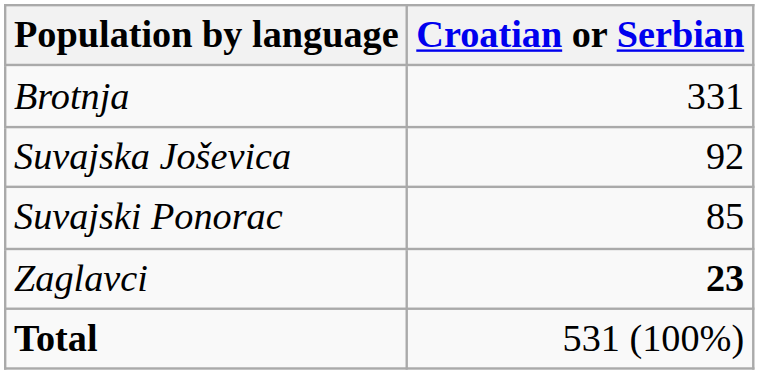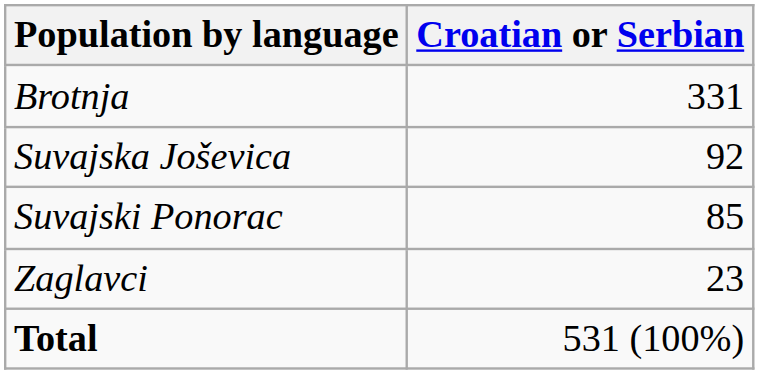(725, 277) bold -> (725, 277) normal
